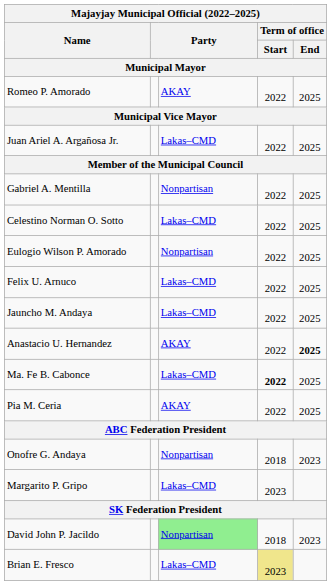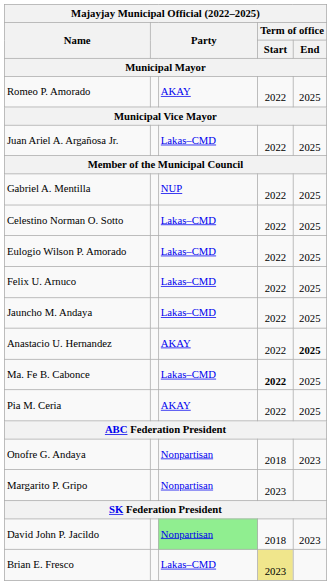(187, 189) Nonpartisan -> (172, 189) NUP
(187, 251) Nonpartisan -> (188, 251) Lakas–CMD
(188, 485) Lakas–CMD -> (187, 485) Nonpartisan
